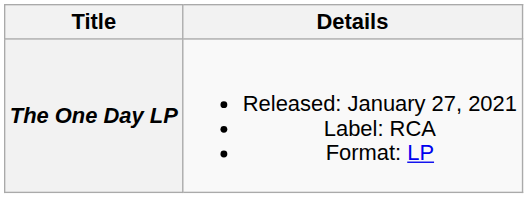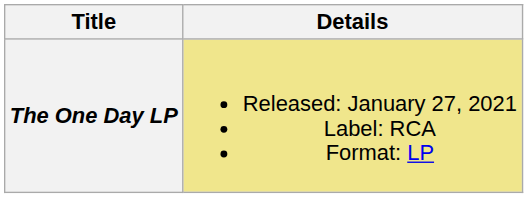(352, 128) no background -> (352, 128) khaki background
